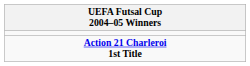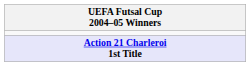(125, 48) no background -> (125, 48) lavender background
